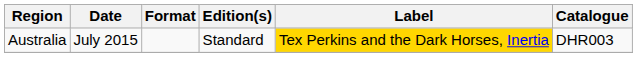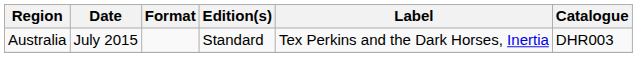(414, 40) gold background -> (414, 40) no background
